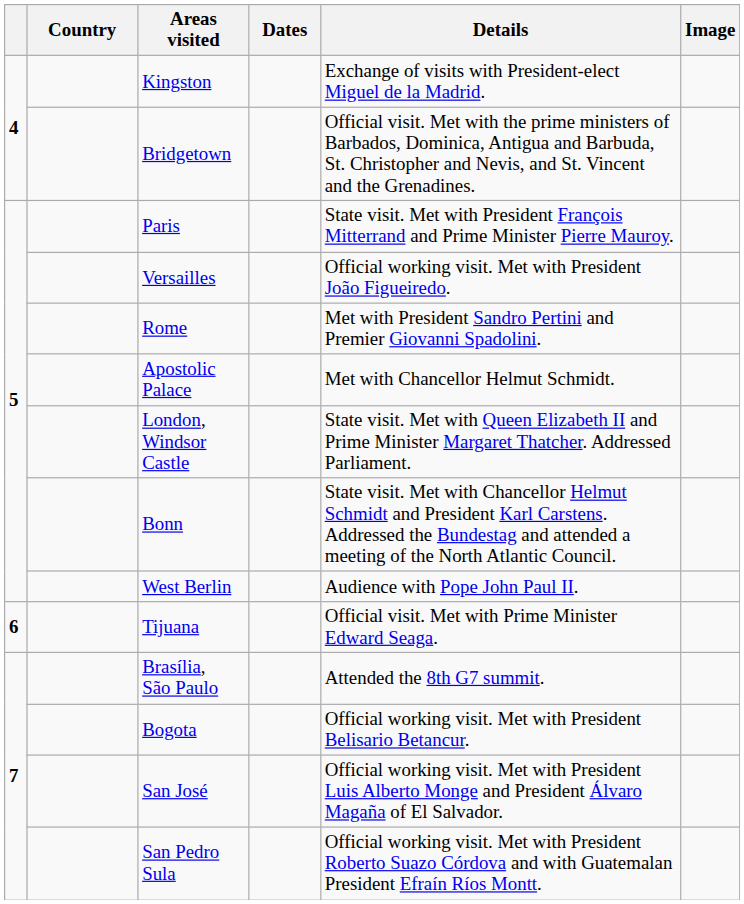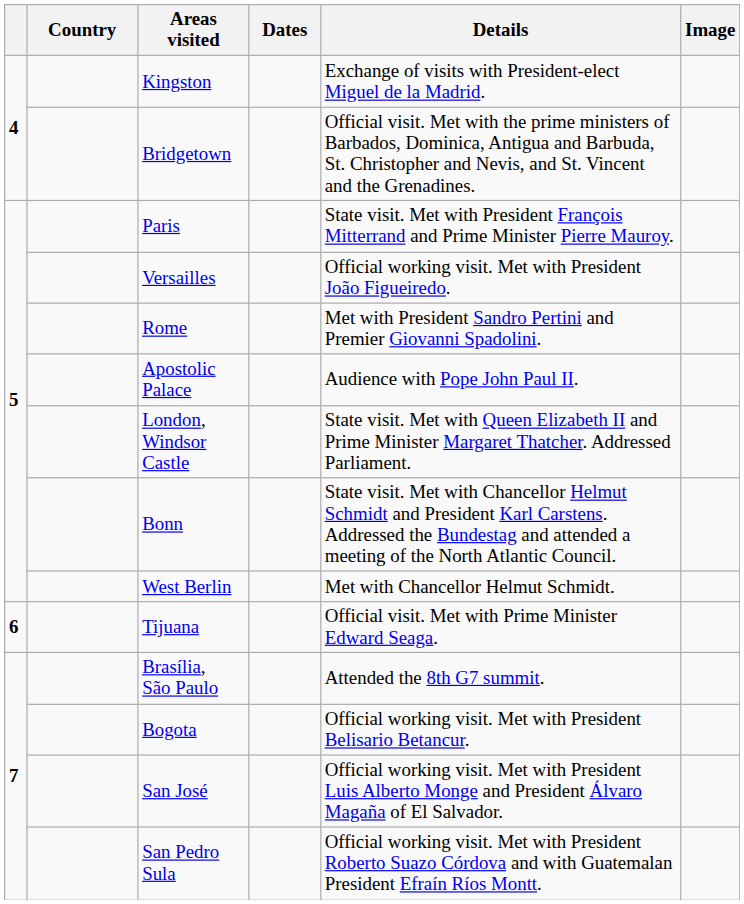(470, 379) Met with Chancellor Helmut Schmidt. -> (452, 379) Audience with Pope John Paul II.
(452, 586) Audience with Pope John Paul II. -> (470, 586) Met with Chancellor Helmut Schmidt.
